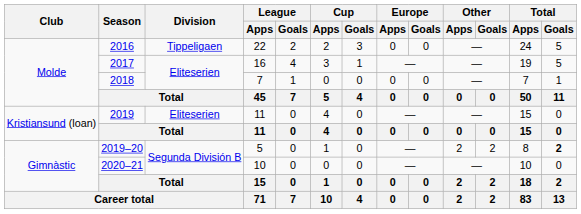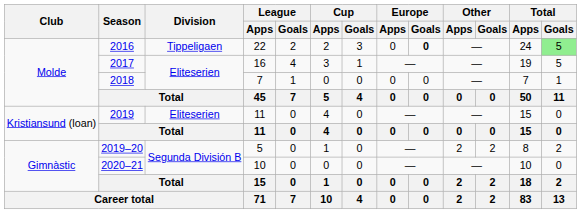(426, 47) normal -> (426, 47) bold
(559, 47) no background -> (559, 47) lightgreen background
(559, 149) bold -> (559, 149) normal
